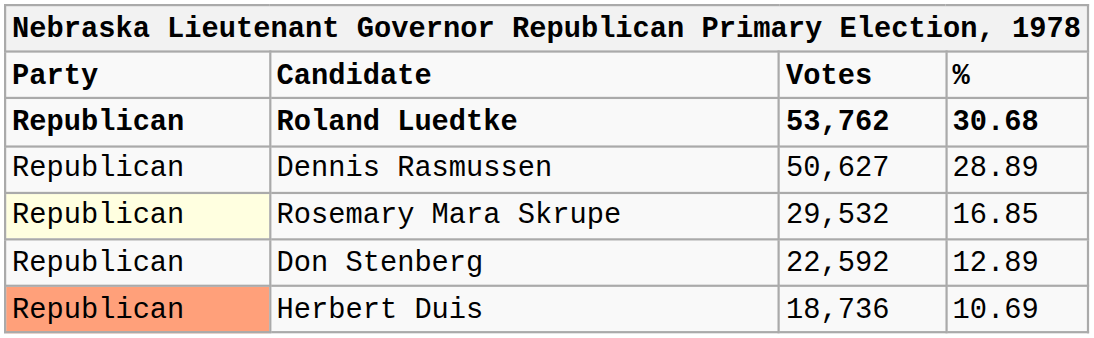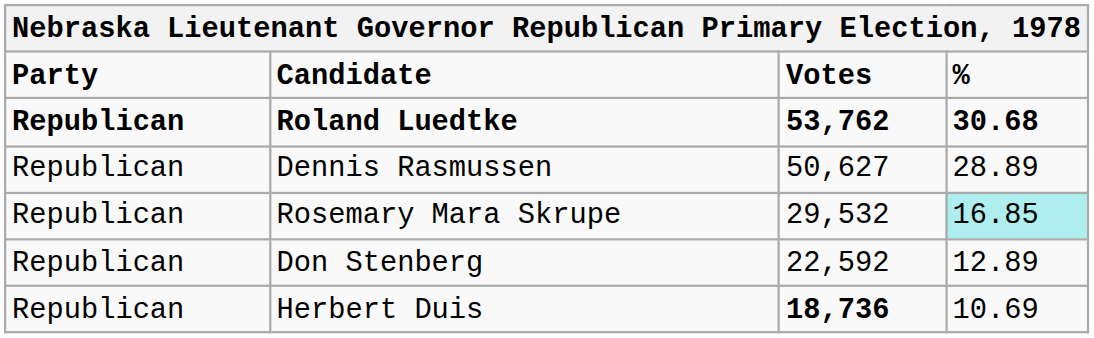(98, 216) lightyellow background -> (98, 216) no background
(996, 216) no background -> (996, 216) paleturquoise background
(98, 309) lightsalmon background -> (98, 309) no background
(838, 309) normal -> (838, 309) bold
